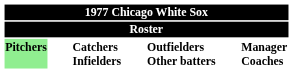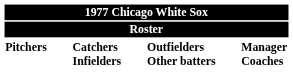(26, 46) lightgreen background -> (26, 46) no background
